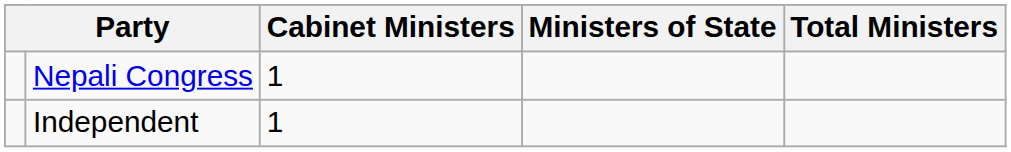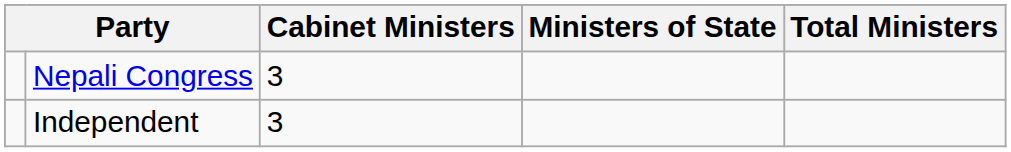(275, 75) 1 -> (275, 75) 3
(275, 122) 1 -> (275, 122) 3
